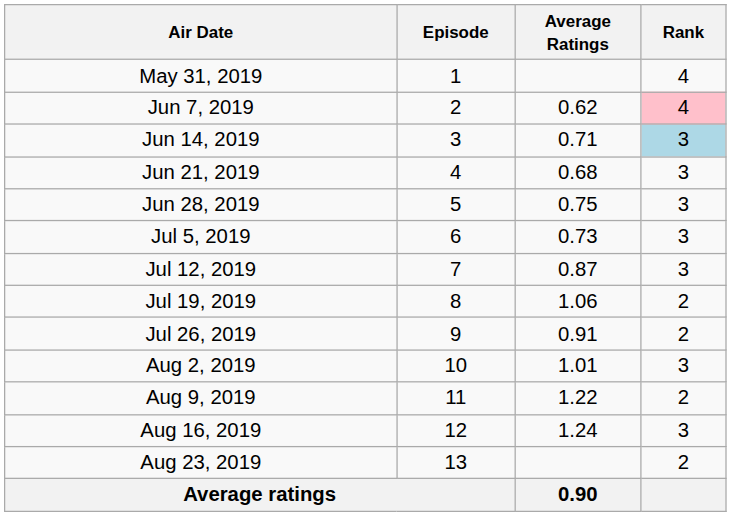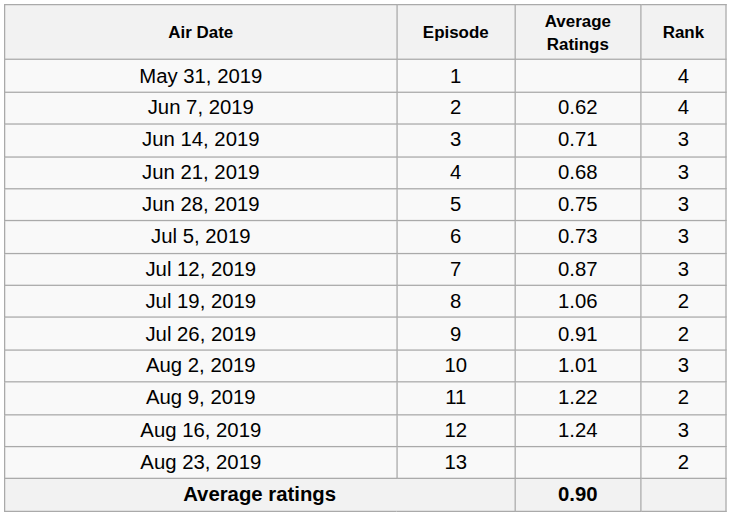(683, 107) pink background -> (683, 107) no background
(683, 140) lightblue background -> (683, 140) no background
